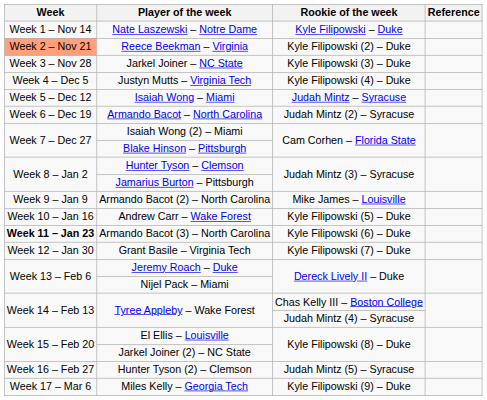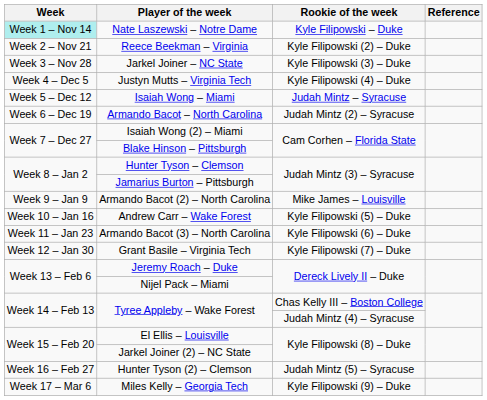(51, 30) no background -> (51, 30) paleturquoise background
(51, 47) lightsalmon background -> (51, 47) no background
(51, 234) bold -> (51, 234) normal
